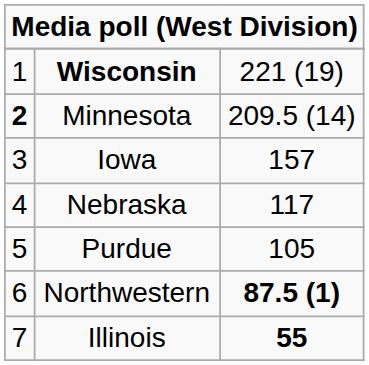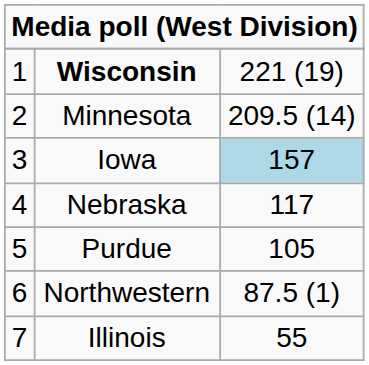(20, 115) bold -> (20, 115) normal
(292, 159) no background -> (292, 159) lightblue background
(292, 293) bold -> (292, 293) normal
(292, 337) bold -> (292, 337) normal
